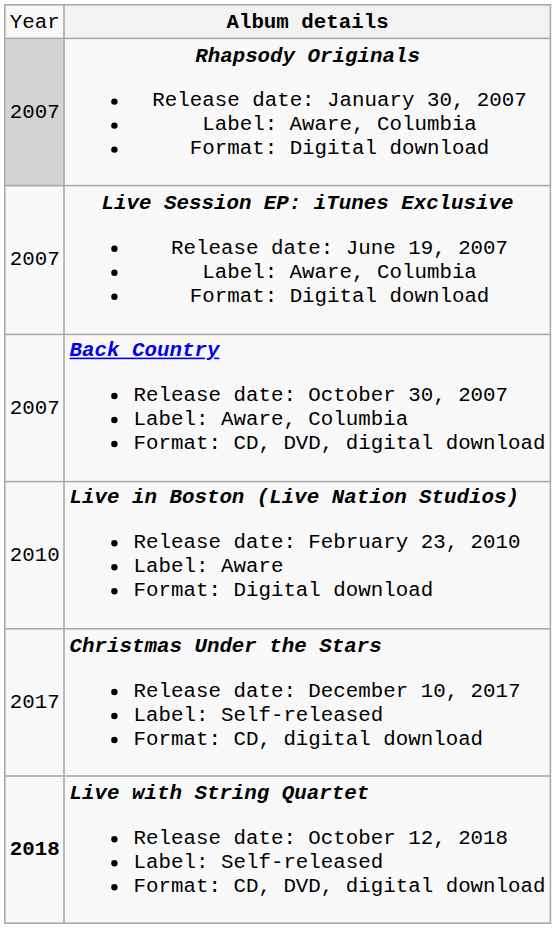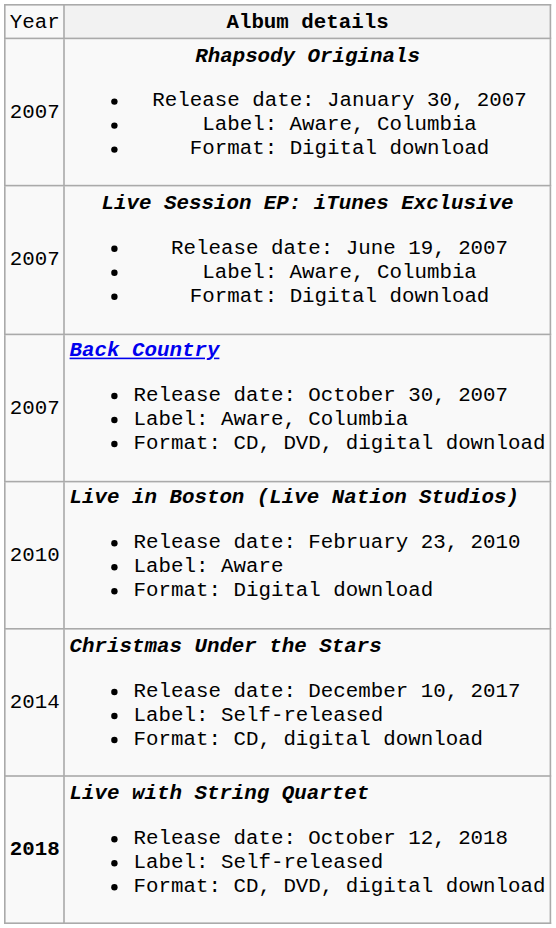(35, 112) lightgrey background -> (35, 112) no background
(35, 702) 2017 -> (35, 702) 2014
